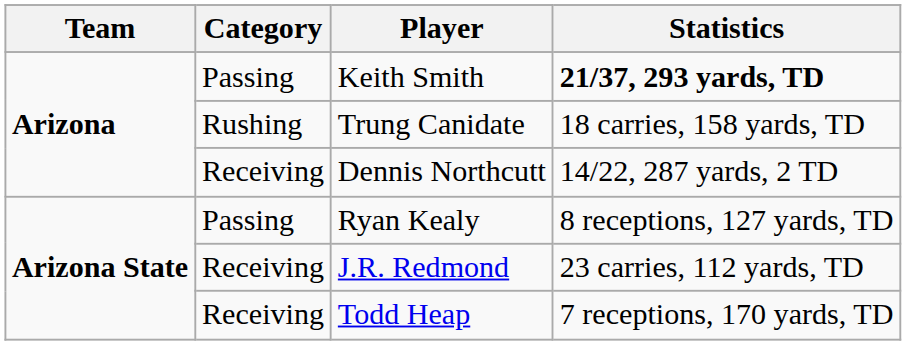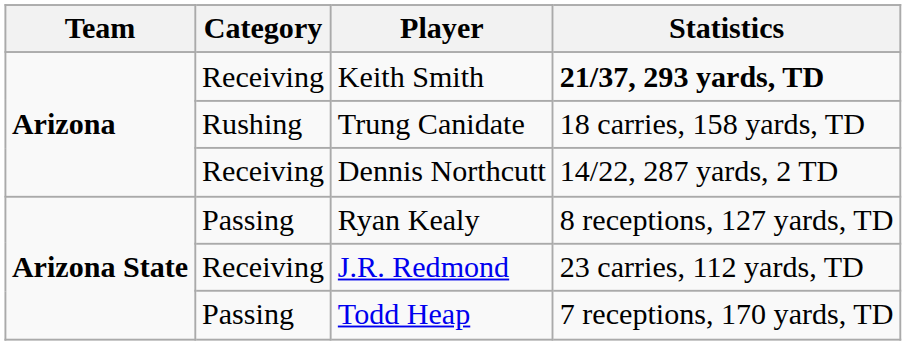(248, 76) Passing -> (263, 76) Receiving
(263, 314) Receiving -> (248, 314) Passing
